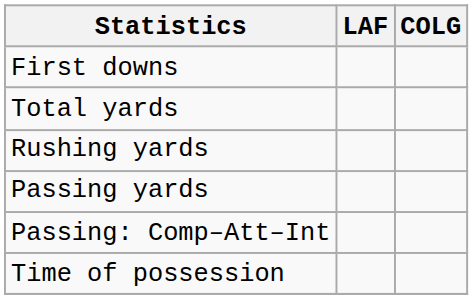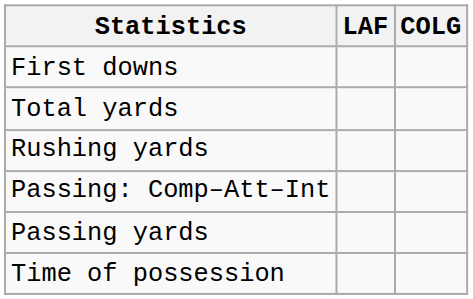rows swapped: (110, 191) <-> (171, 233)
